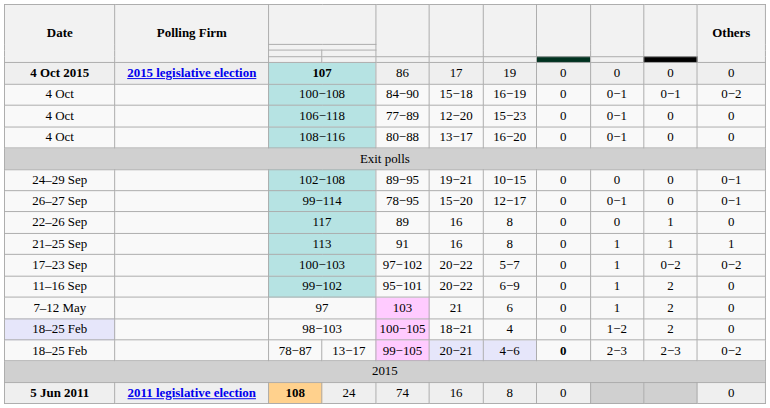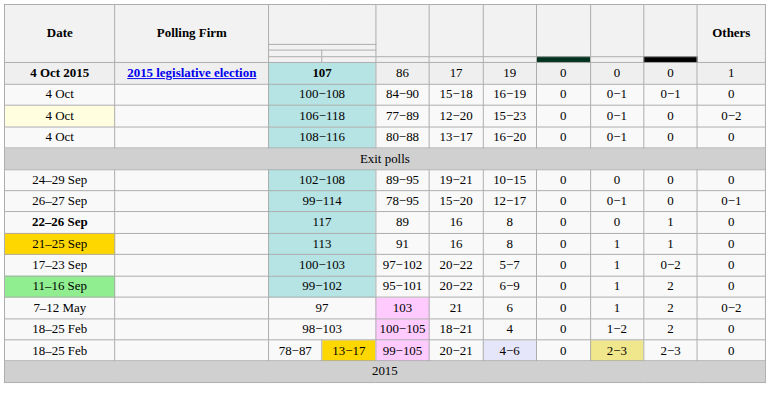(731, 72) 0 -> (731, 72) 1
(731, 94) 0−2 -> (731, 94) 0
(60, 115) no background -> (60, 115) lightyellow background
(731, 115) 0 -> (731, 115) 0−2
(731, 179) 0−1 -> (731, 179) 0
(60, 222) normal -> (60, 222) bold
(60, 243) no background -> (60, 243) gold background
(731, 243) 1 -> (731, 243) 0
(731, 264) 0−2 -> (731, 264) 0
(60, 286) no background -> (60, 286) lightgreen background
(731, 307) 0 -> (731, 307) 0−2
(60, 328) lavender background -> (60, 328) no background
(349, 350) no background -> (349, 350) gold background
(456, 350) lavender background -> (456, 350) no background
(563, 350) bold -> (563, 350) normal
(617, 350) no background -> (617, 350) khaki background
(731, 350) 0−2 -> (731, 350) 0
- row: (295, 392)
